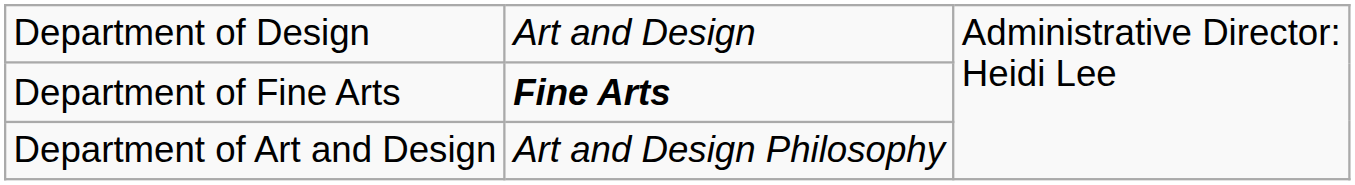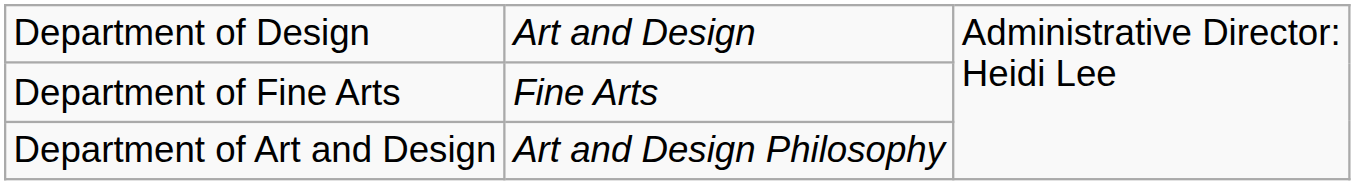(592, 91) bold -> (586, 91) normal
